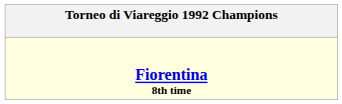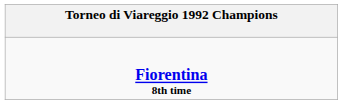(171, 81) lightyellow background -> (171, 81) no background
